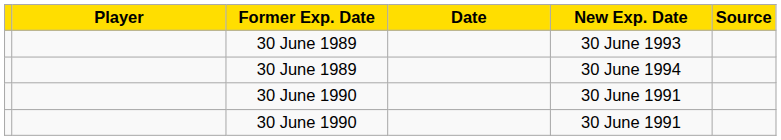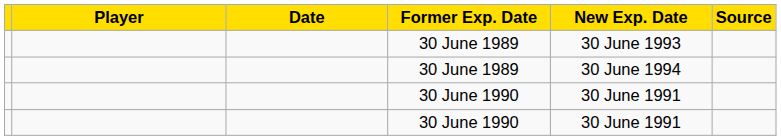columns swapped: (469, 17) <-> (307, 17)
